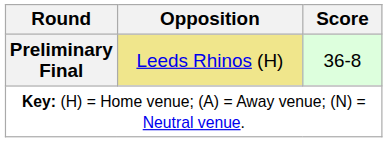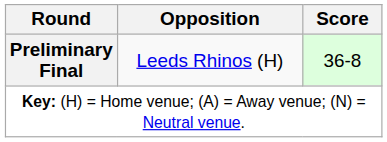(210, 60) khaki background -> (210, 60) no background
